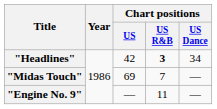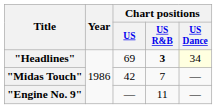(129, 58) 42 -> (129, 58) 69
(195, 58) no background -> (195, 58) lightyellow background
(129, 76) 69 -> (129, 76) 42
